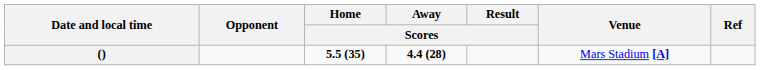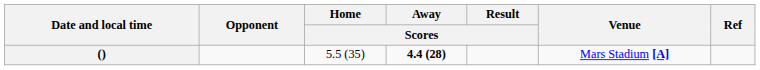(345, 55) bold -> (345, 55) normal
